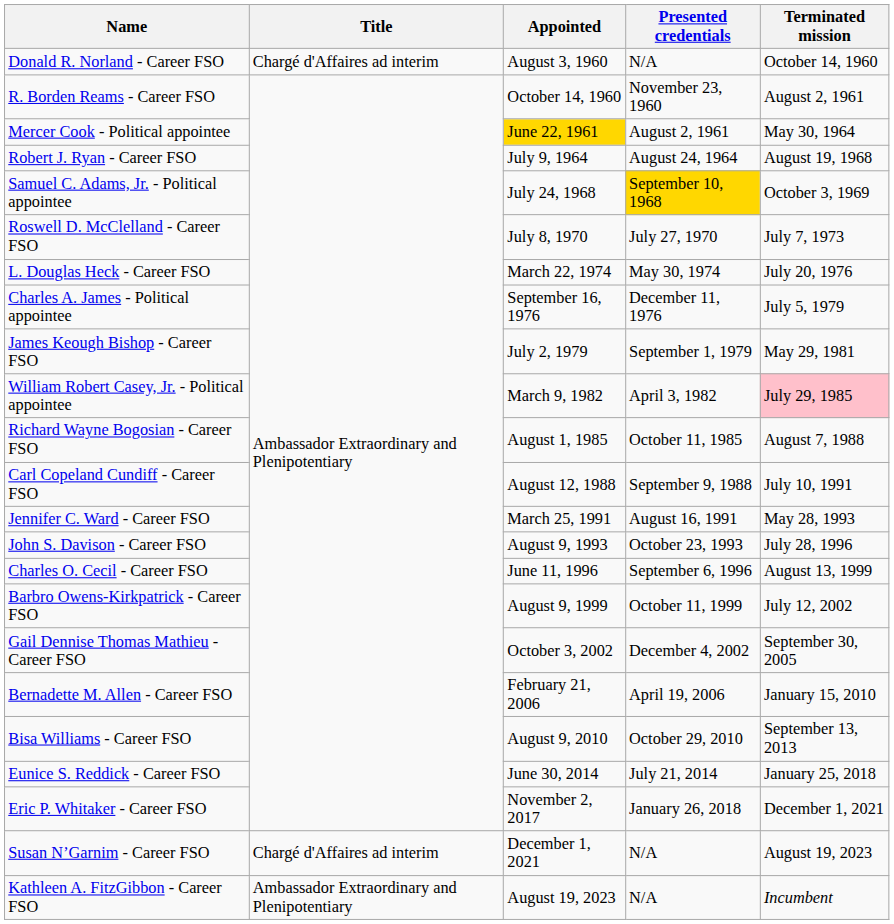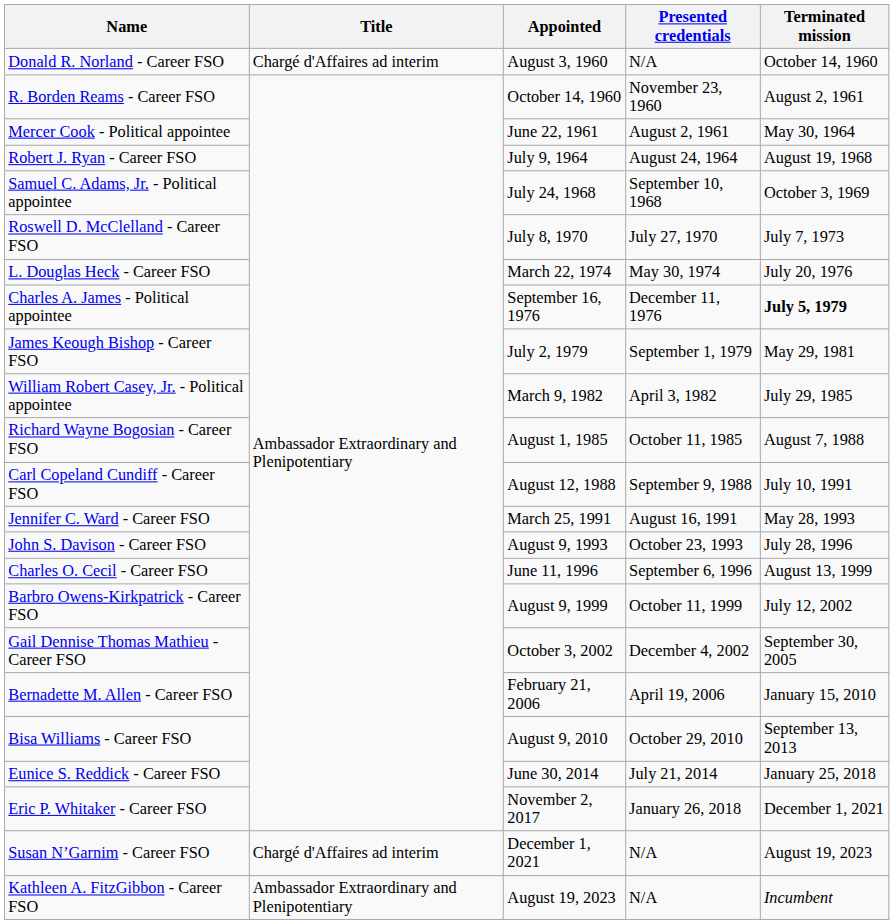(553, 131) gold background -> (553, 131) no background
(676, 192) gold background -> (676, 192) no background
(804, 307) normal -> (805, 307) bold
(808, 395) pink background -> (808, 395) no background
